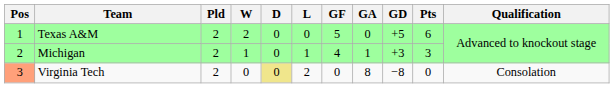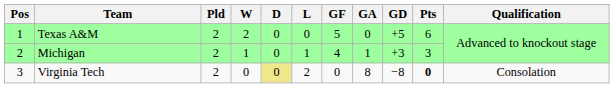(20, 72) lightsalmon background -> (20, 72) no background
(428, 72) normal -> (428, 72) bold
